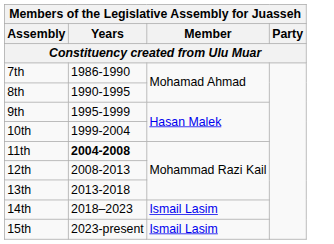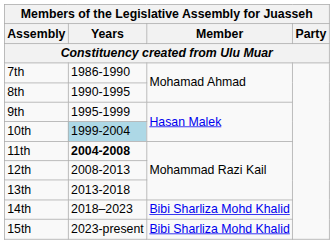(101, 131) no background -> (101, 131) lightblue background
(184, 209) Ismail Lasim -> (220, 209) Bibi Sharliza Mohd Khalid
(184, 229) Ismail Lasim -> (220, 229) Bibi Sharliza Mohd Khalid
